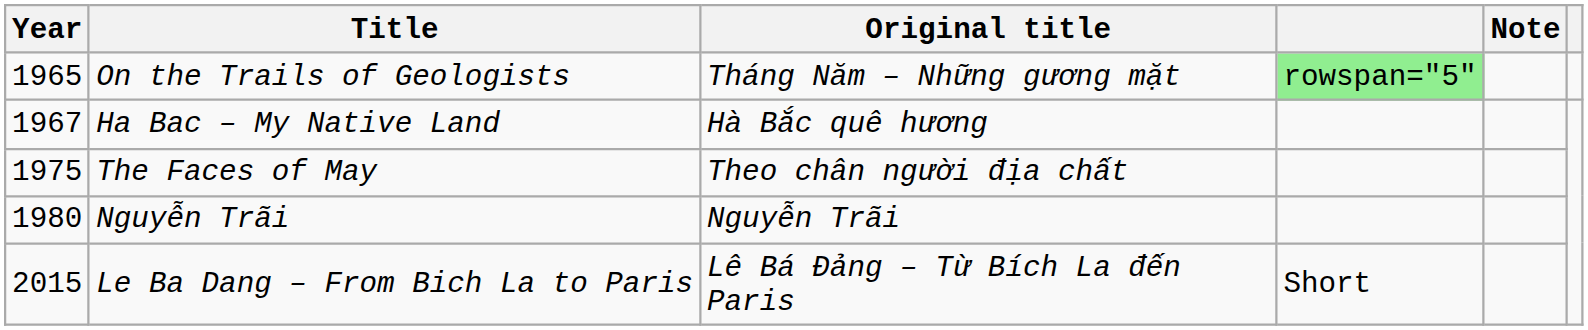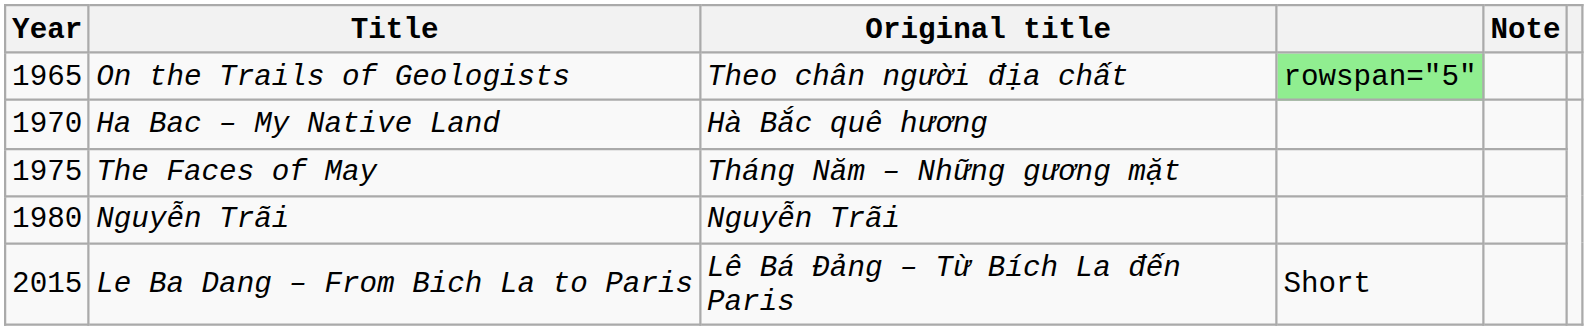(944, 77) Tháng Năm – Những gương mặt -> (918, 77) Theo chân người địa chất
(47, 124) 1967 -> (47, 124) 1970
(918, 172) Theo chân người địa chất -> (944, 172) Tháng Năm – Những gương mặt
